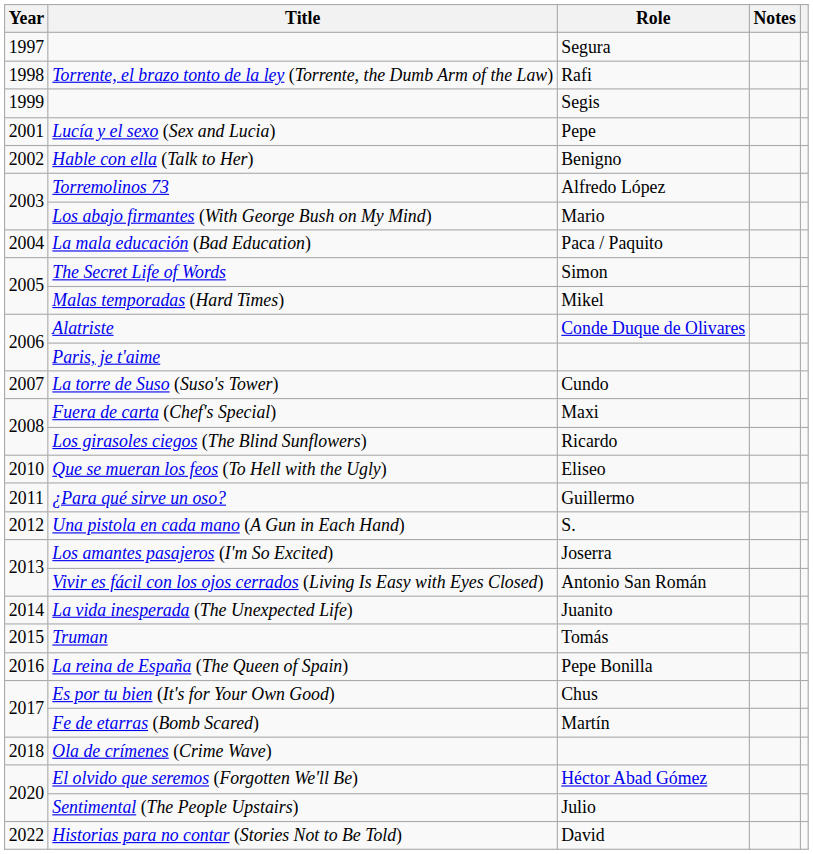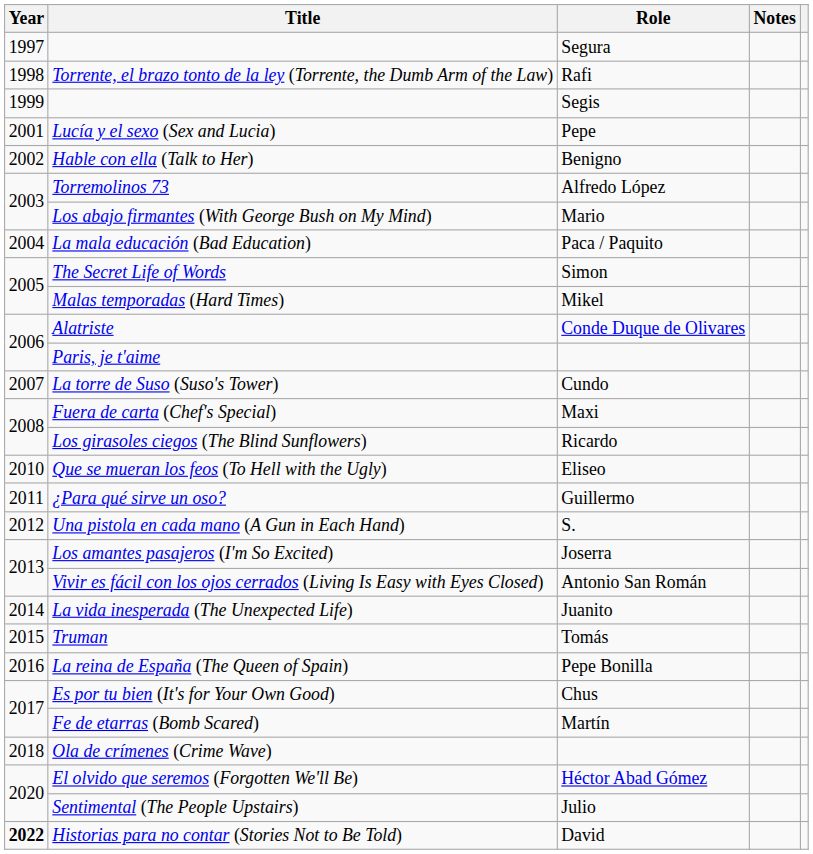(26, 835) normal -> (26, 835) bold
